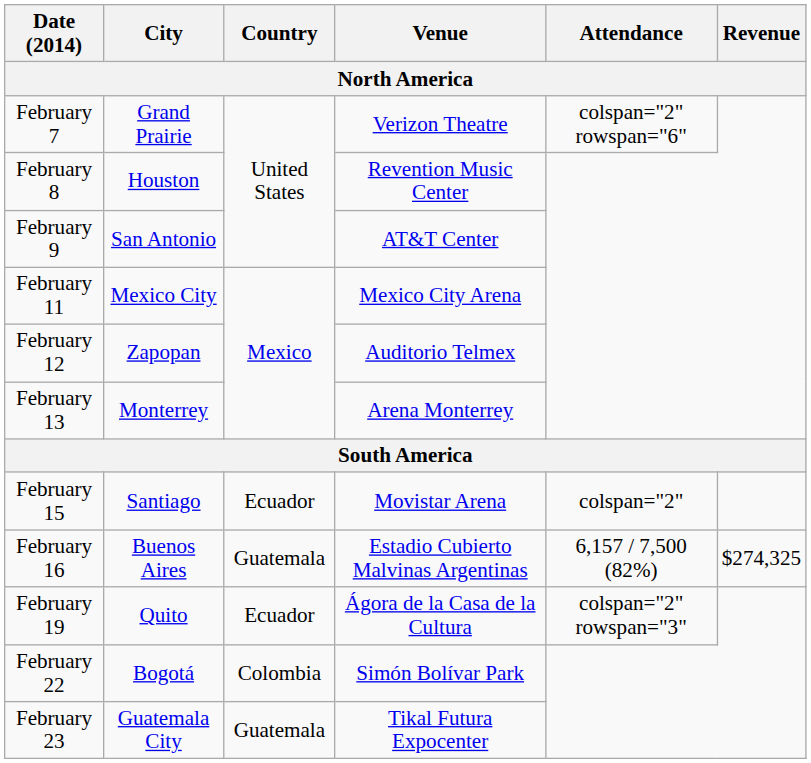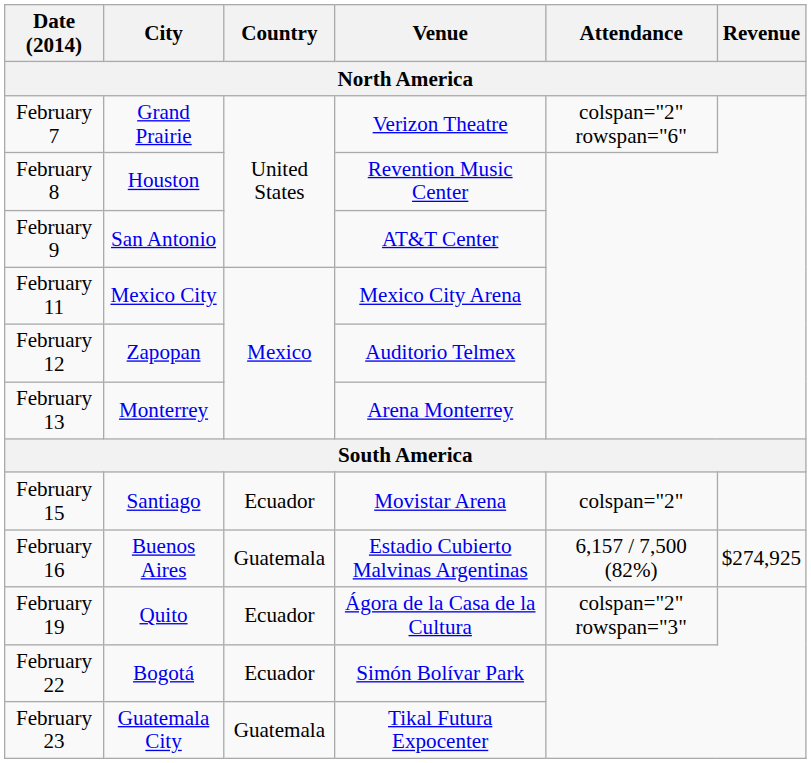(761, 558) $274,325 -> (761, 558) $274,925
(279, 672) Colombia -> (279, 672) Ecuador
